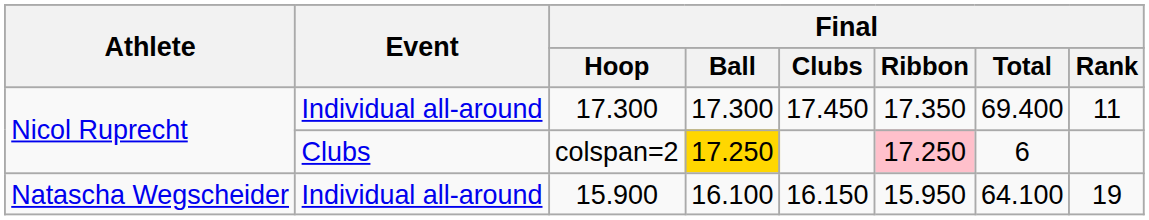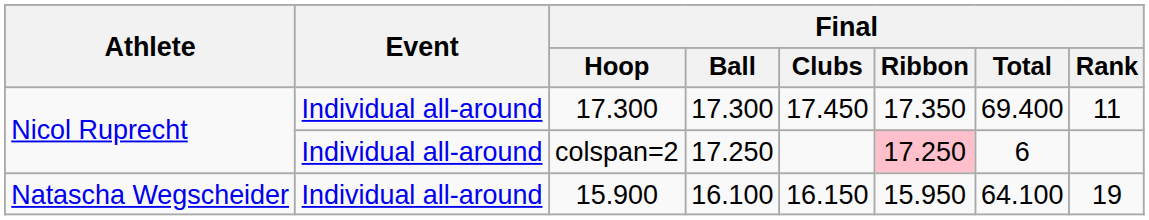(336, 152) Clubs -> (422, 152) Individual all-around
(732, 152) gold background -> (732, 152) no background
